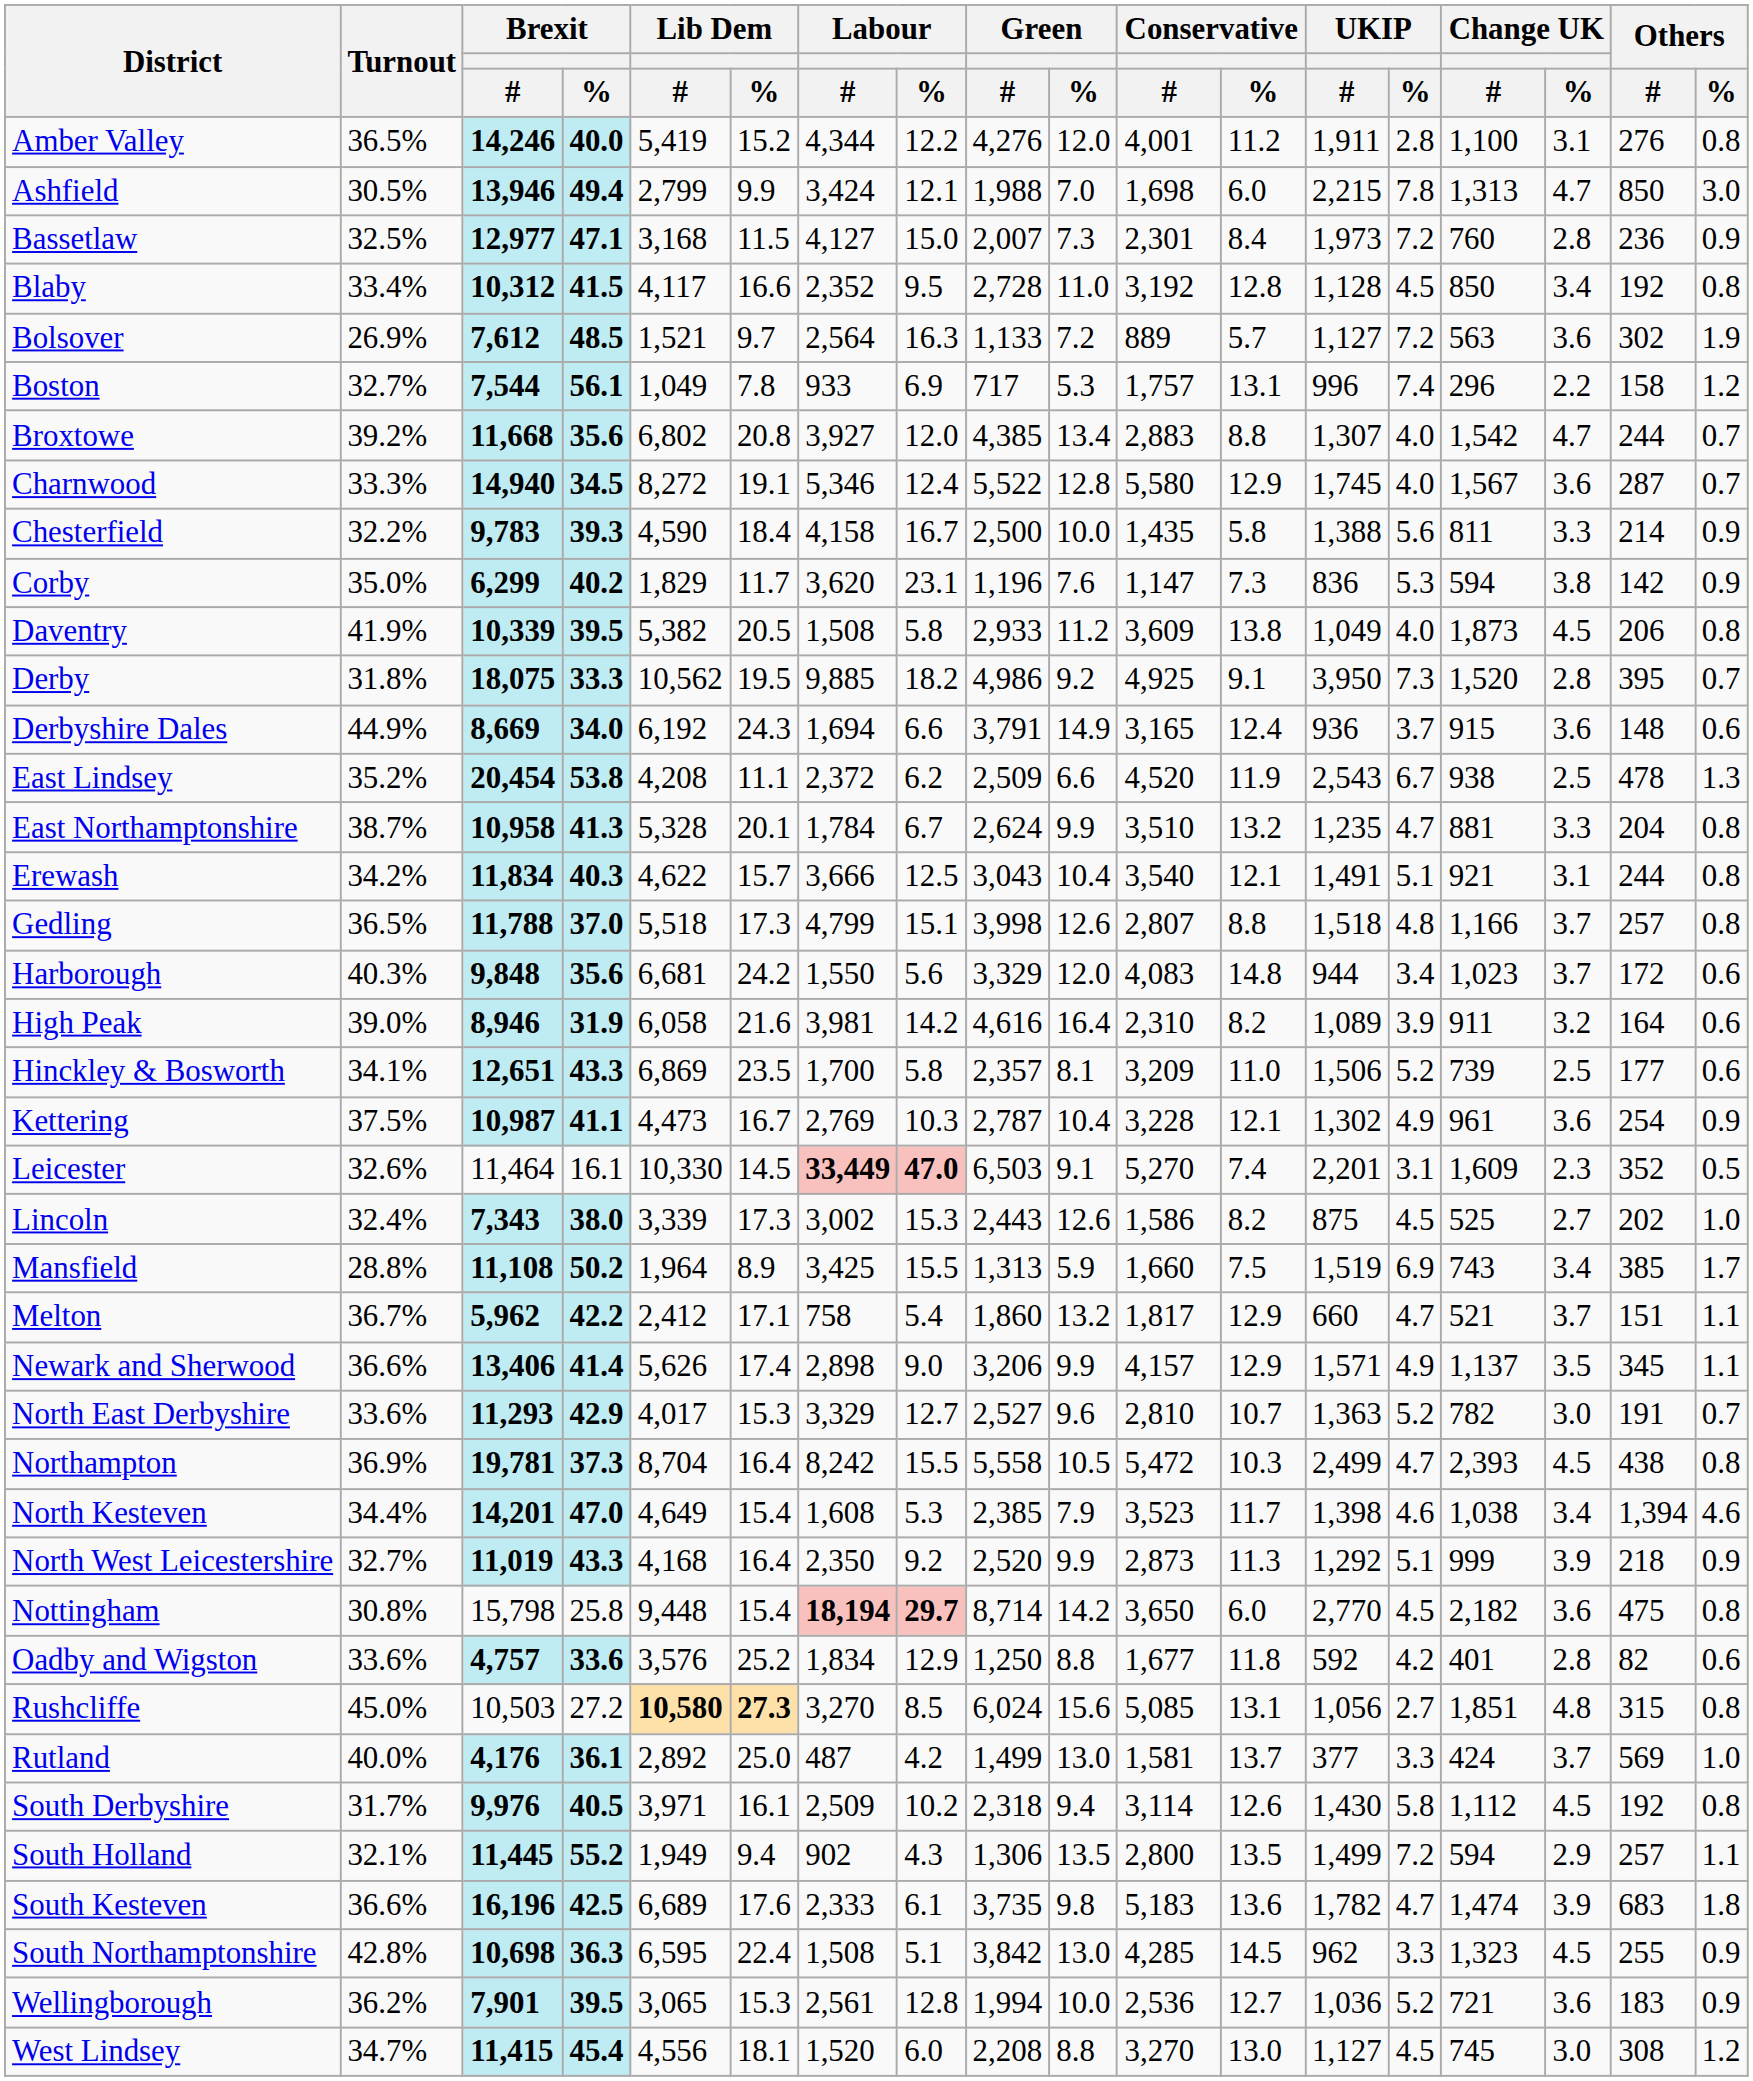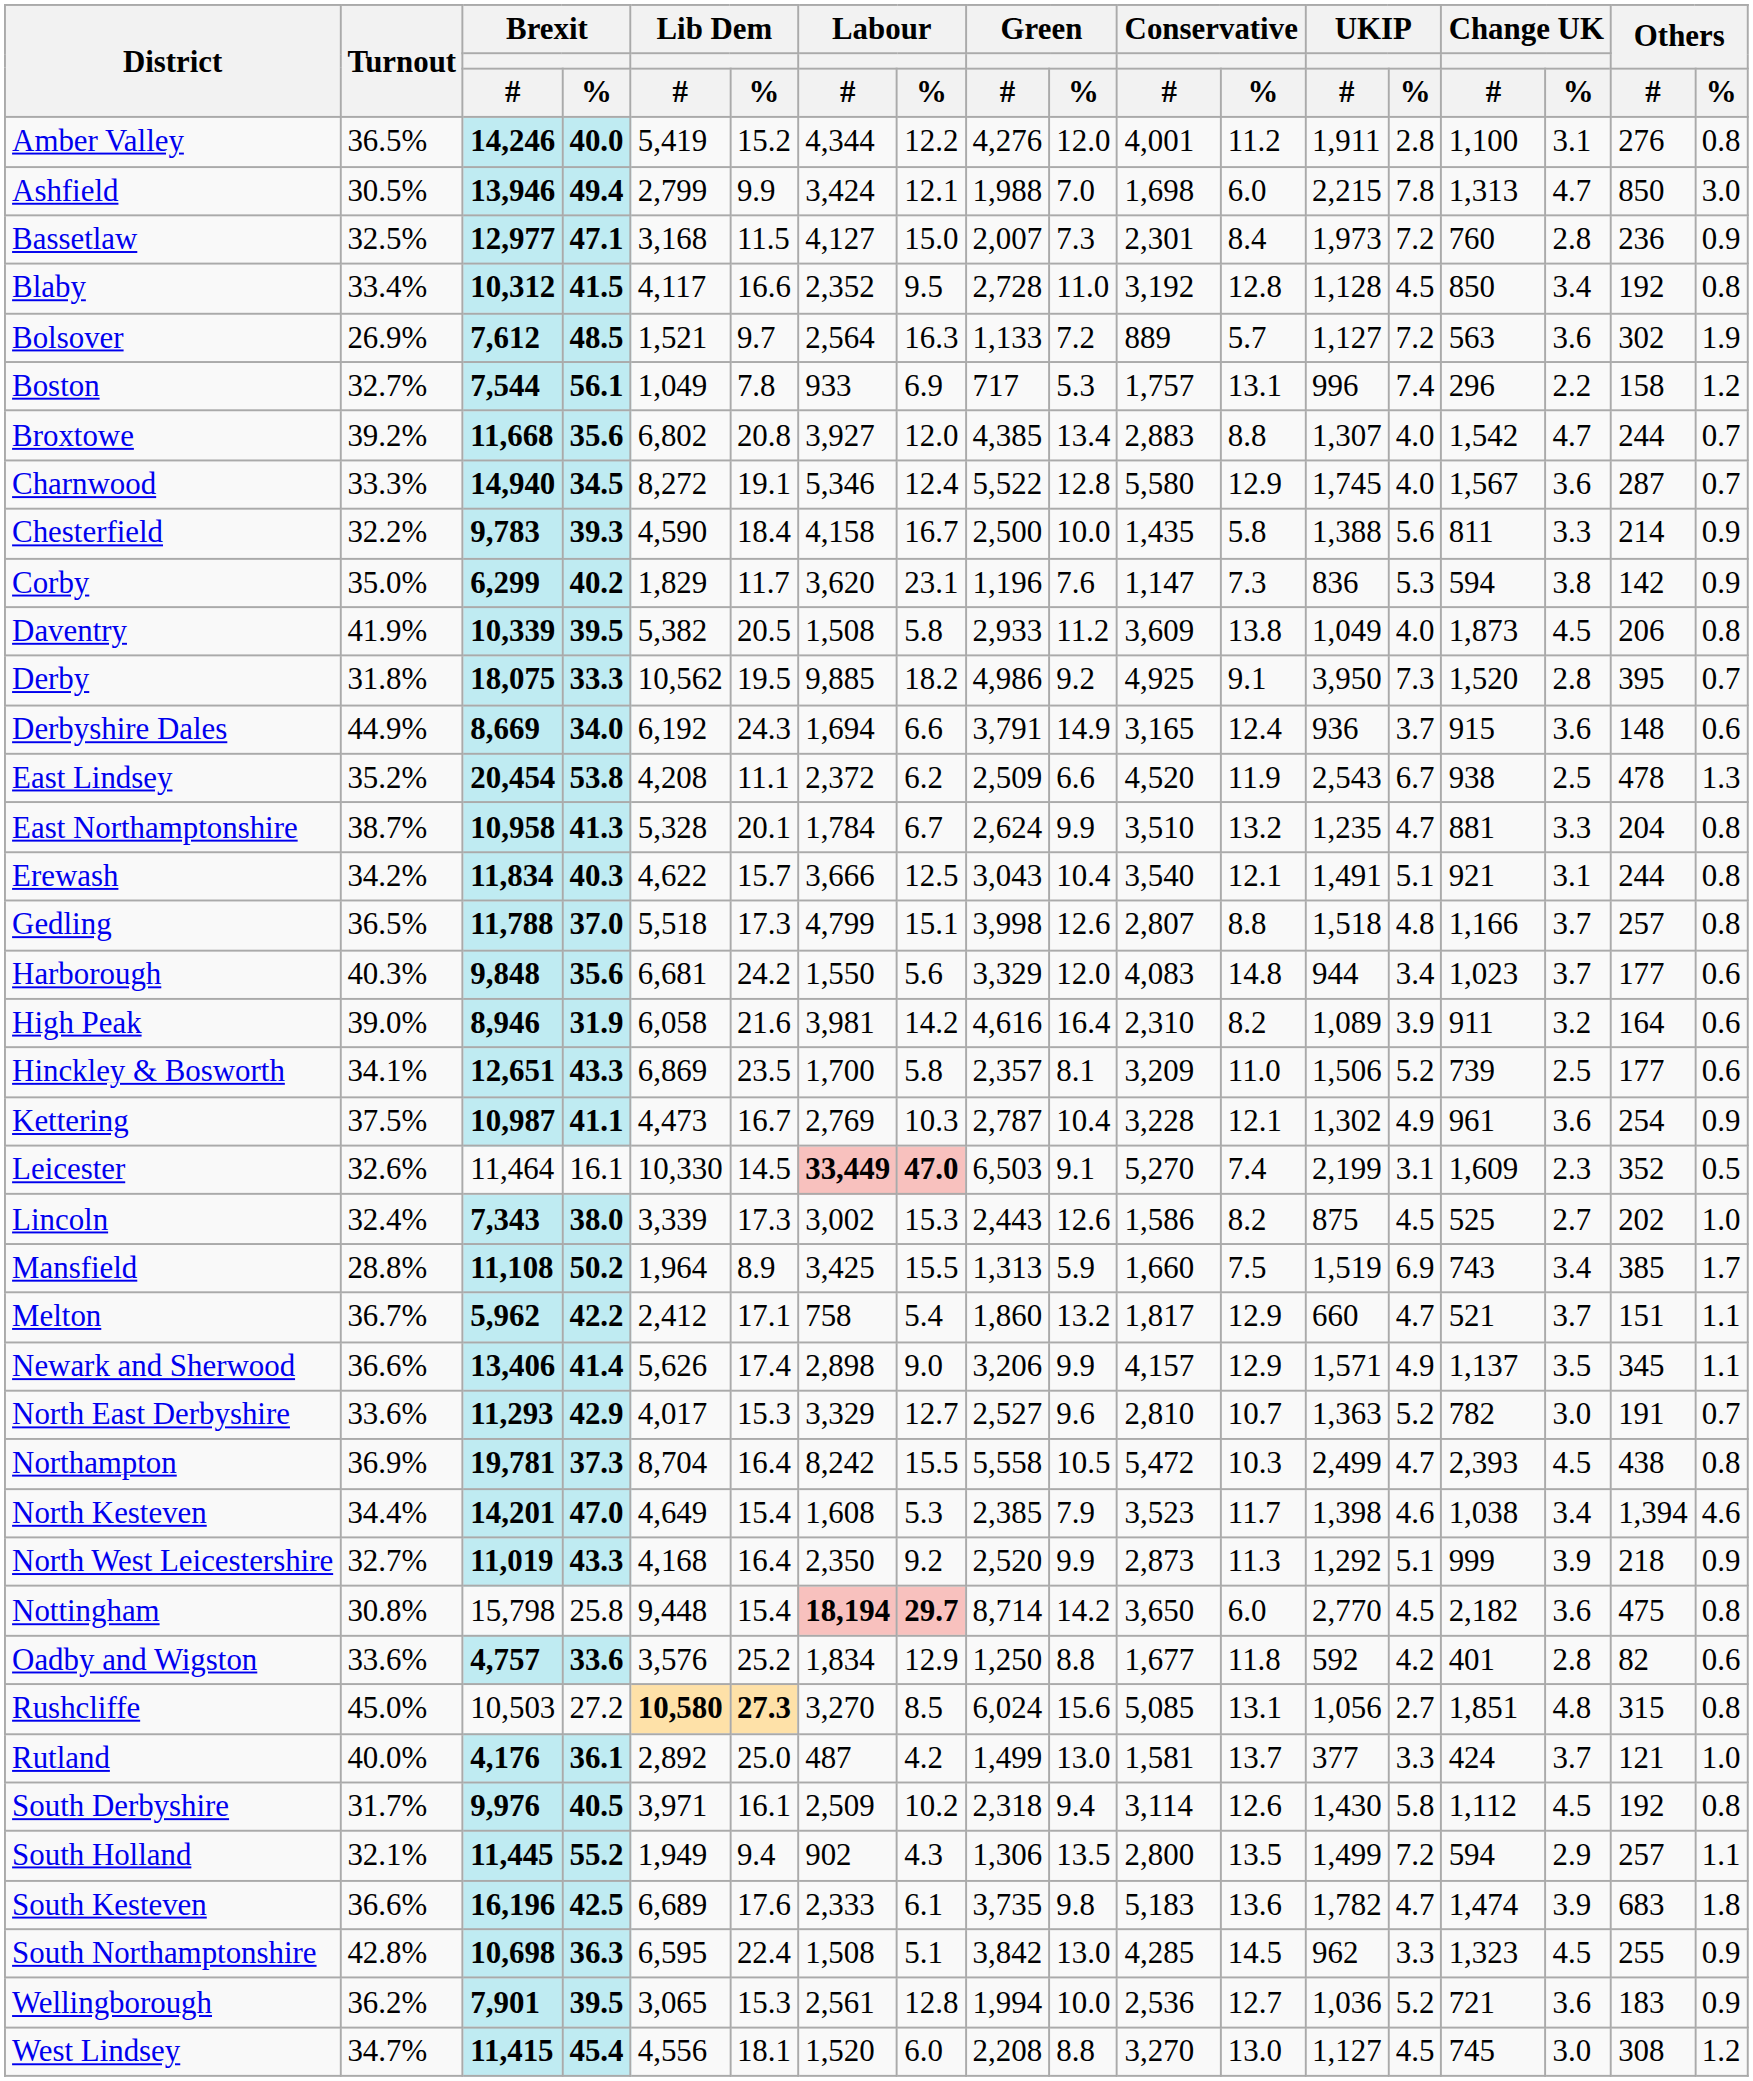(1641, 973) 172 -> (1641, 973) 177
(1347, 1169) 2,201 -> (1347, 1169) 2,199
(1641, 1757) 569 -> (1641, 1757) 121
